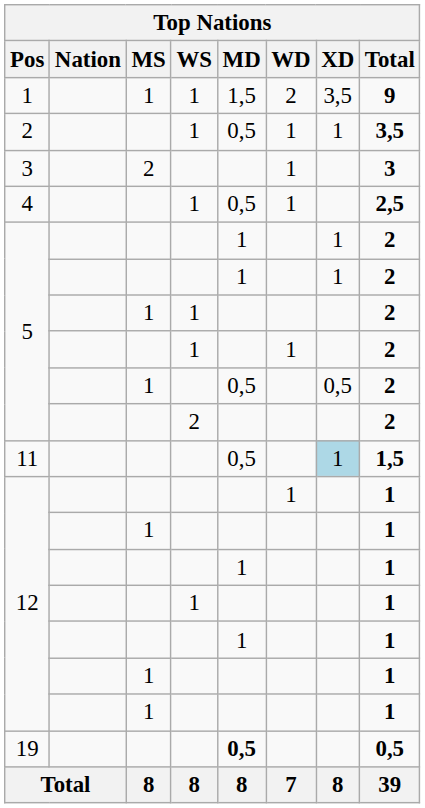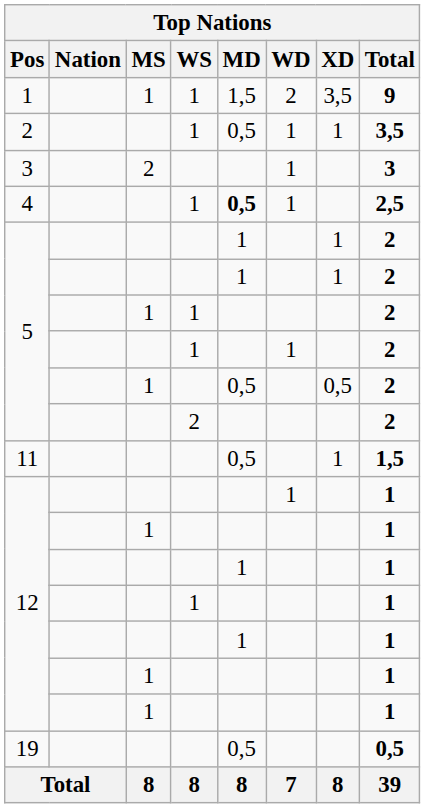(242, 204) normal -> (242, 204) bold
(338, 458) lightblue background -> (338, 458) no background
(242, 748) bold -> (242, 748) normal
